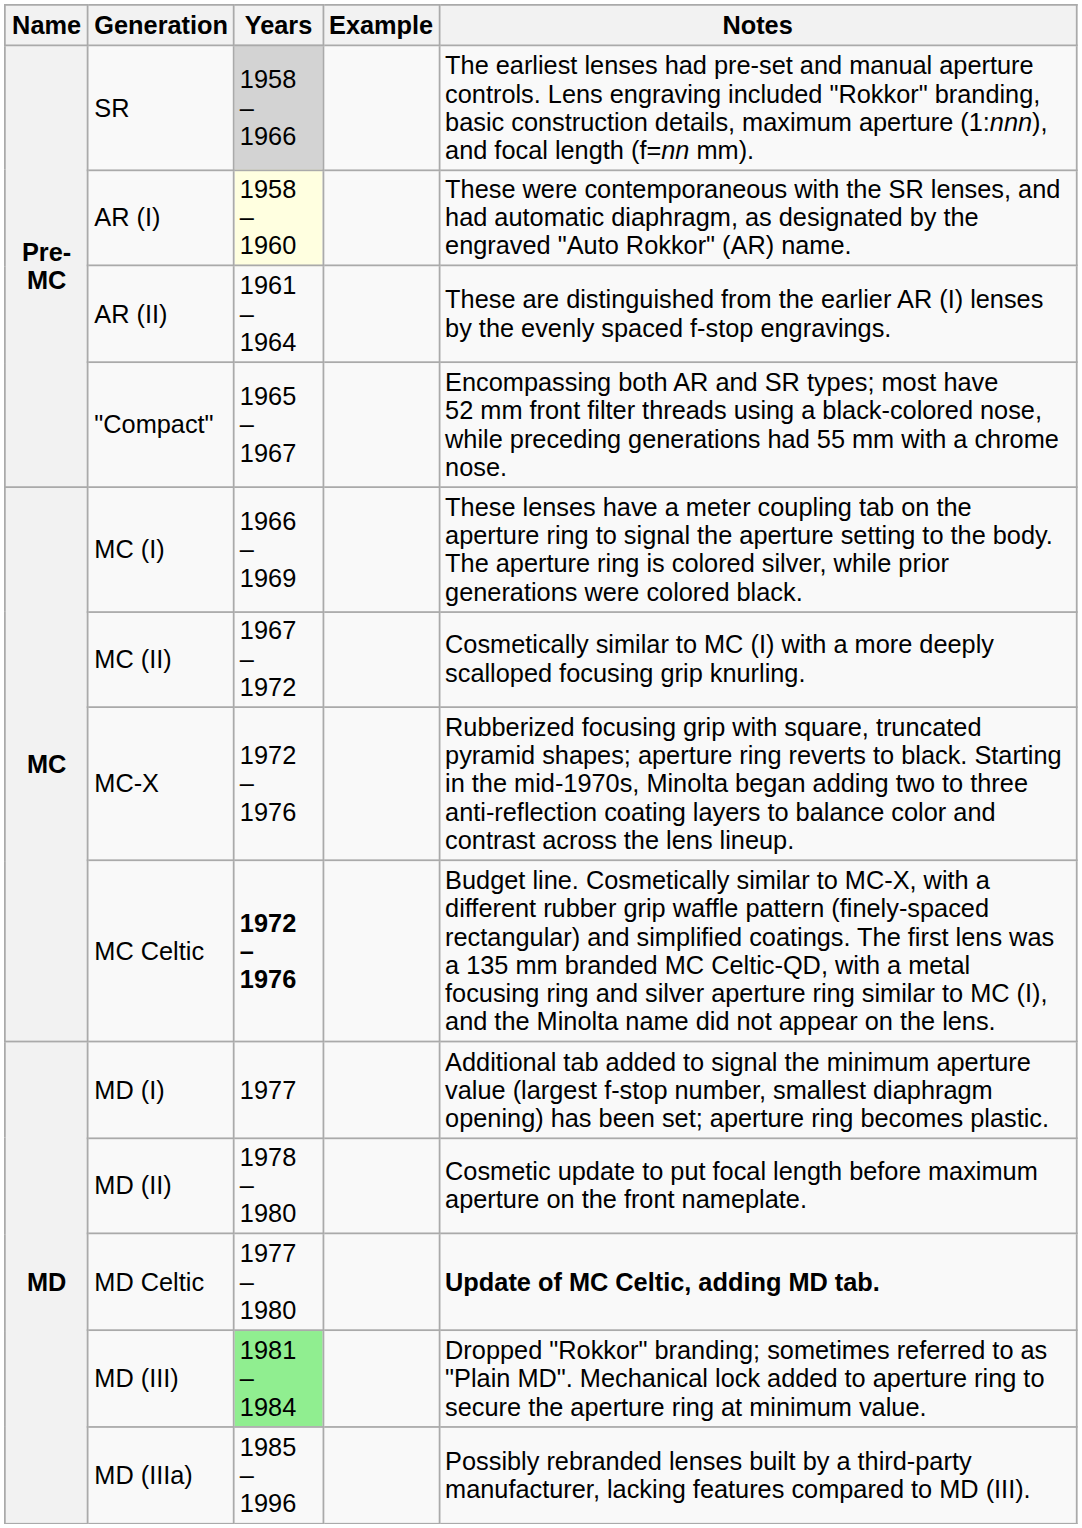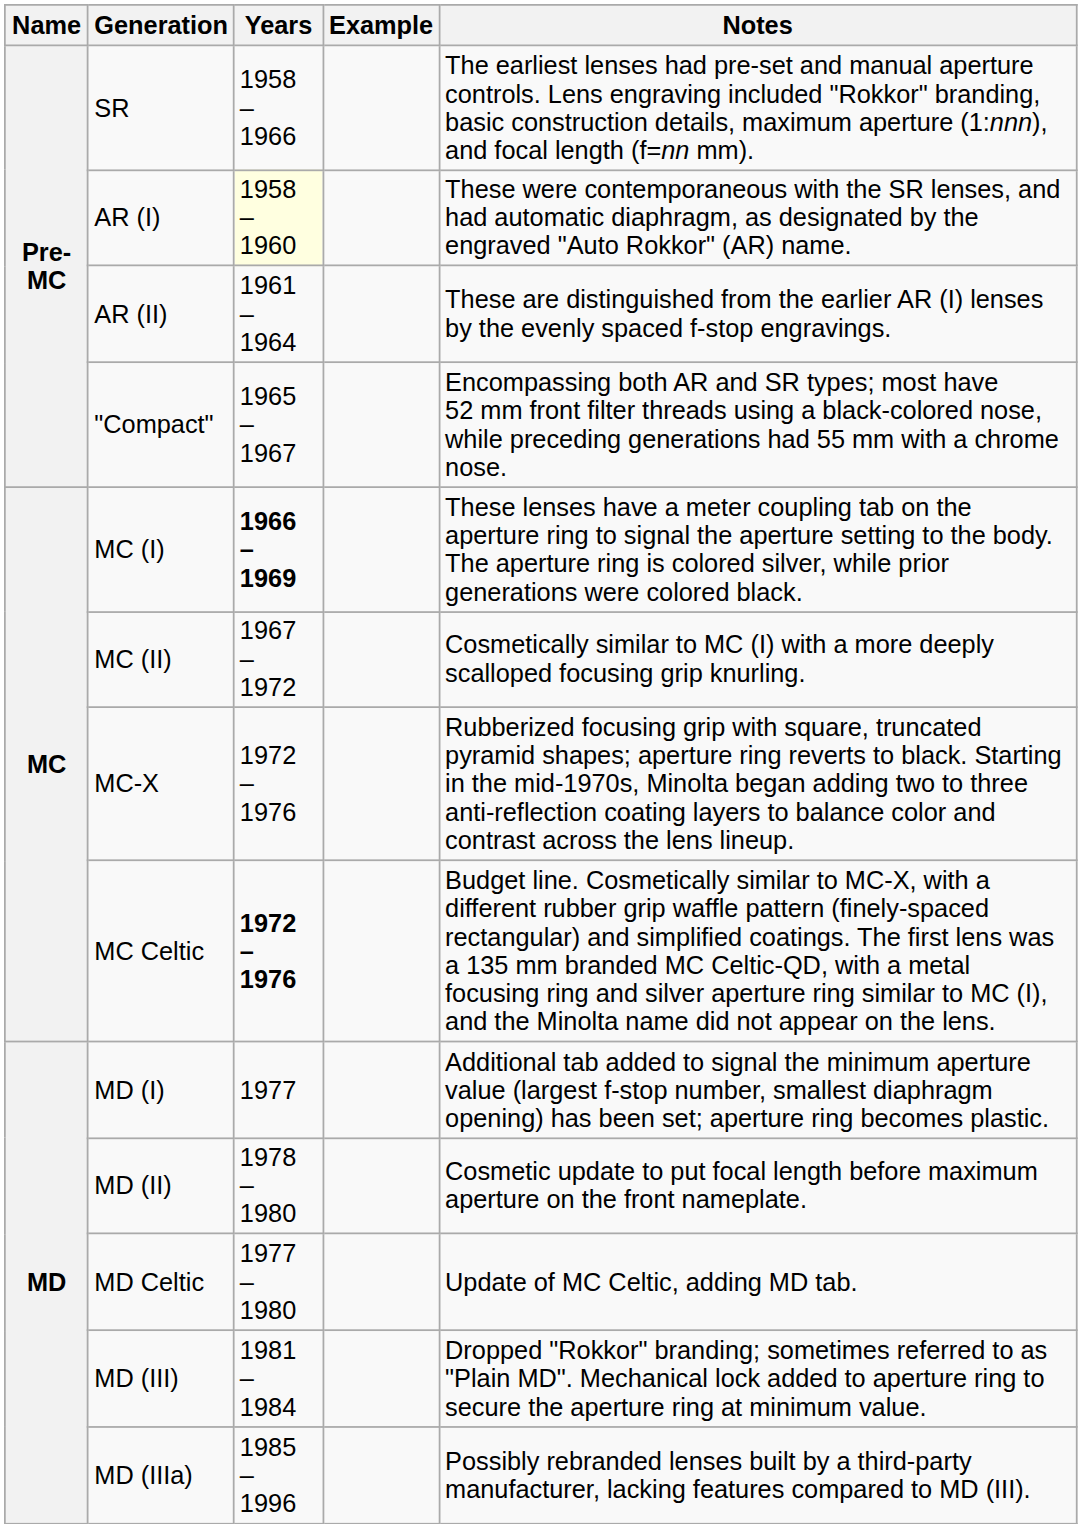(268, 108) lightgrey background -> (268, 108) no background
(268, 549) normal -> (268, 549) bold
(662, 1282) bold -> (651, 1282) normal
(268, 1379) lightgreen background -> (268, 1379) no background
